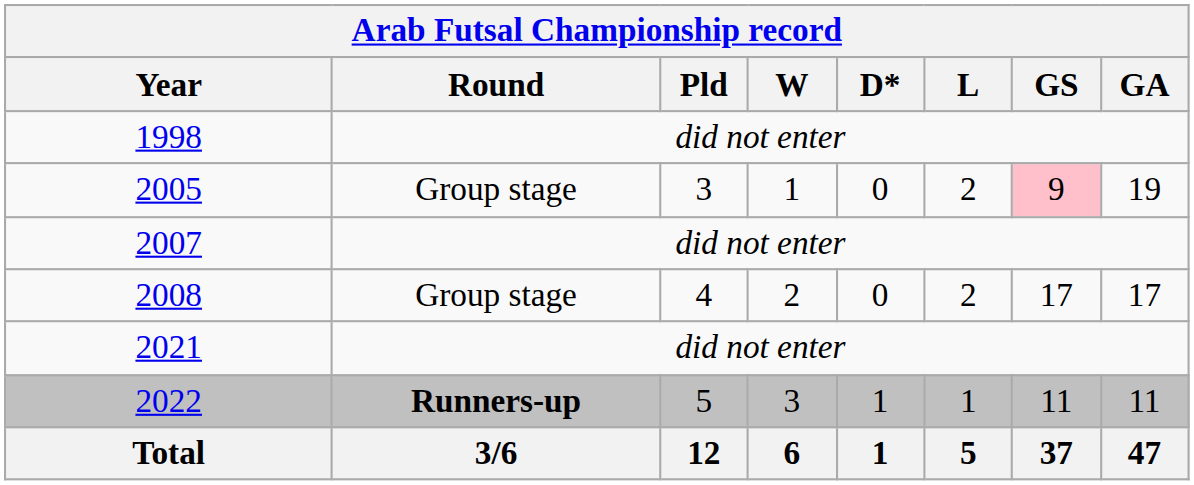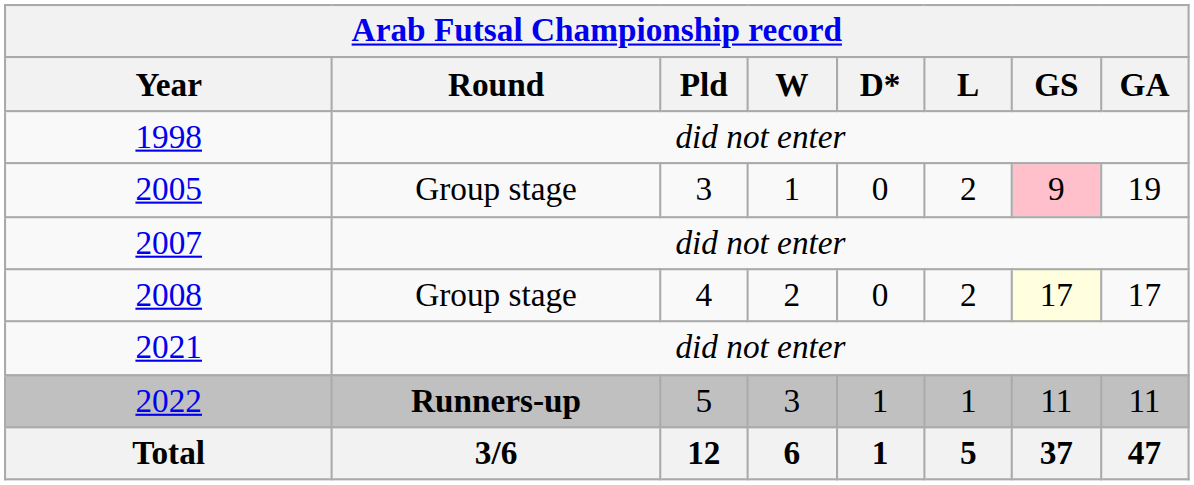(1056, 294) no background -> (1056, 294) lightyellow background
